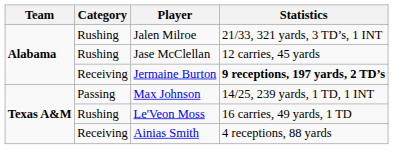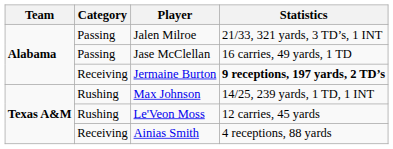(98, 34) Rushing -> (96, 34) Passing
(98, 54) Rushing -> (96, 54) Passing
(271, 54) 12 carries, 45 yards -> (287, 54) 16 carries, 49 yards, 1 TD
(96, 94) Passing -> (98, 94) Rushing
(287, 113) 16 carries, 49 yards, 1 TD -> (271, 113) 12 carries, 45 yards
